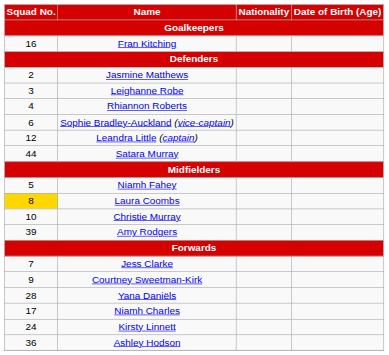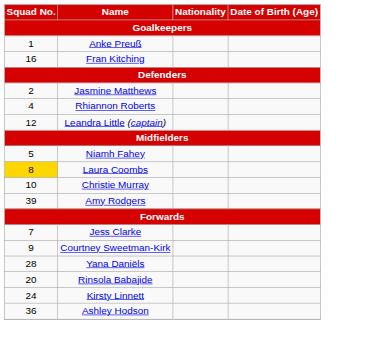+ row: (115, 43)
- row: (147, 91)
- row: (147, 122)
- row: (147, 153)
- row: (147, 311)
+ row: (115, 279)
